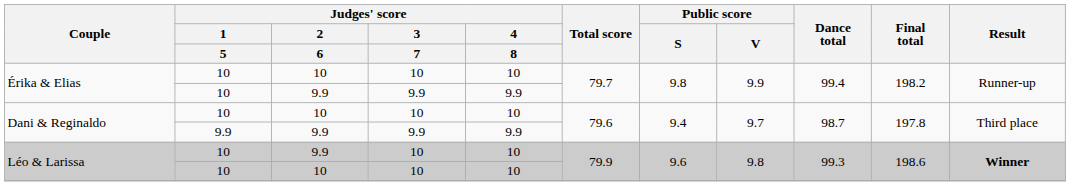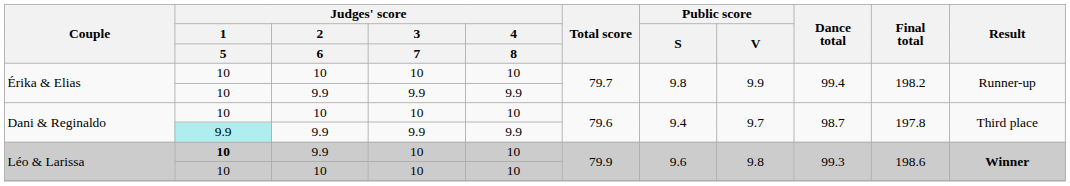(223, 132) no background -> (223, 132) paleturquoise background
(223, 151) normal -> (223, 151) bold
